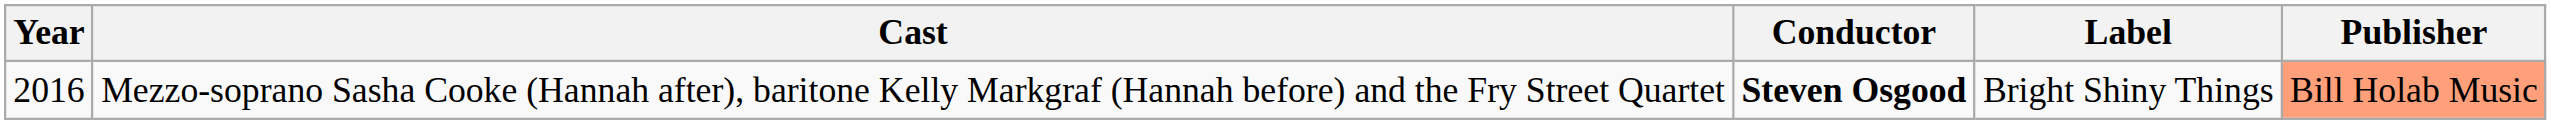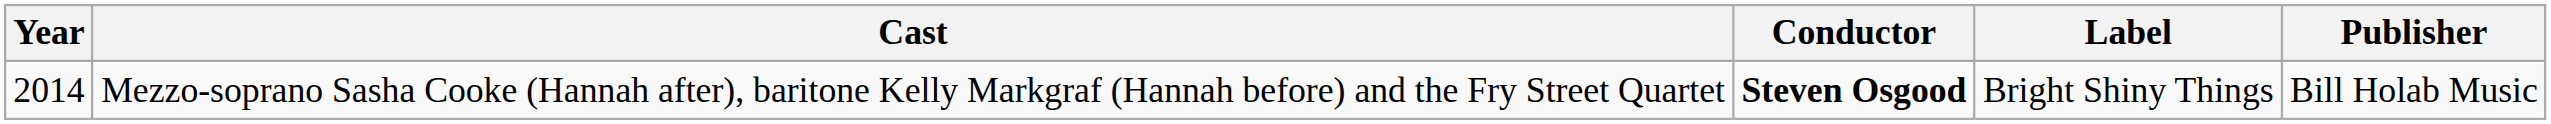(49, 89) 2016 -> (49, 89) 2014
(2414, 89) lightsalmon background -> (2414, 89) no background
